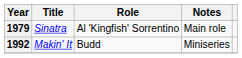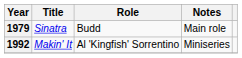(128, 28) Al 'Kingfish' Sorrentino -> (89, 28) Budd
(89, 45) Budd -> (128, 45) Al 'Kingfish' Sorrentino
